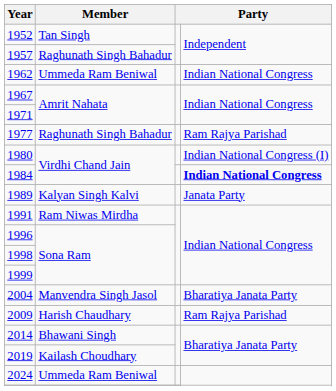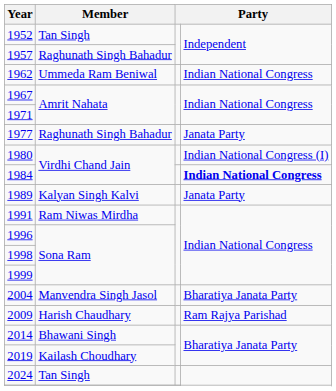(235, 134) Ram Rajya Parishad -> (214, 134) Janata Party
(98, 375) Ummeda Ram Beniwal -> (64, 375) Tan Singh
